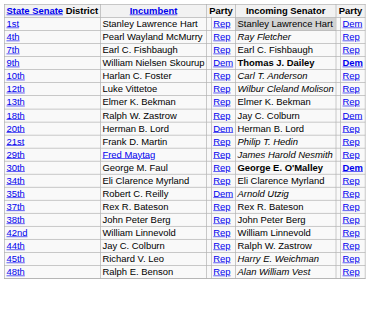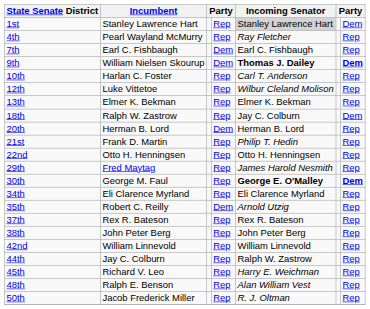(222, 50) Rep -> (223, 50) Dem
+ row: (17, 154)
+ row: (16, 298)
